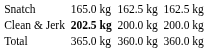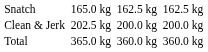(91, 25) bold -> (91, 25) normal
